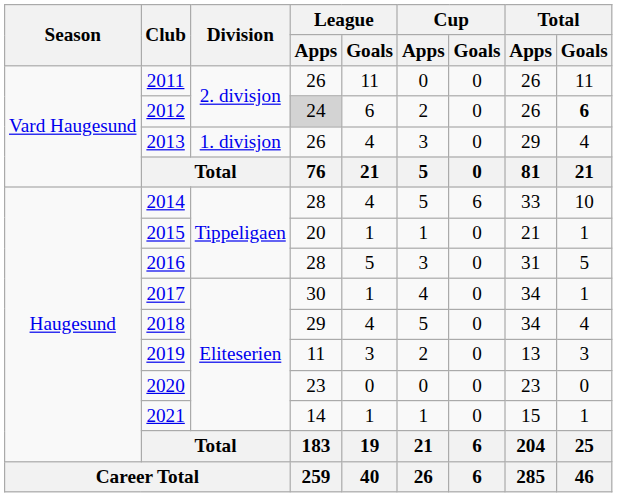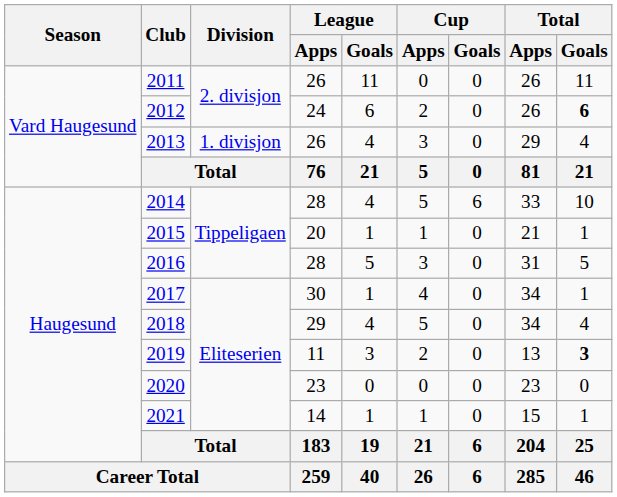(316, 111) lightgrey background -> (316, 111) no background
(584, 354) normal -> (584, 354) bold
